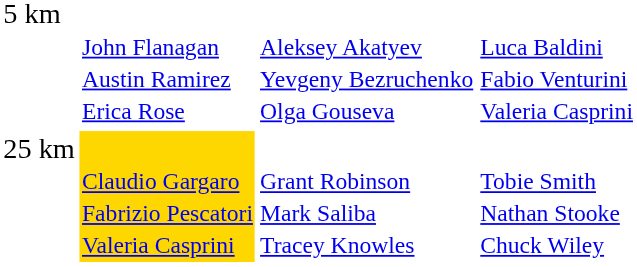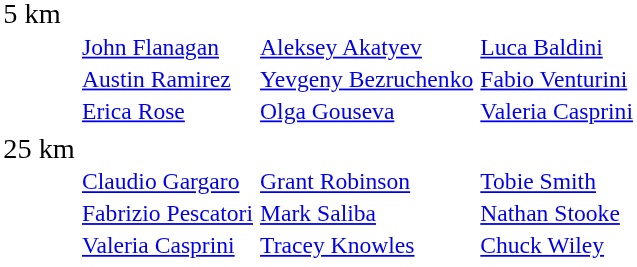(167, 213) gold background -> (167, 213) no background
